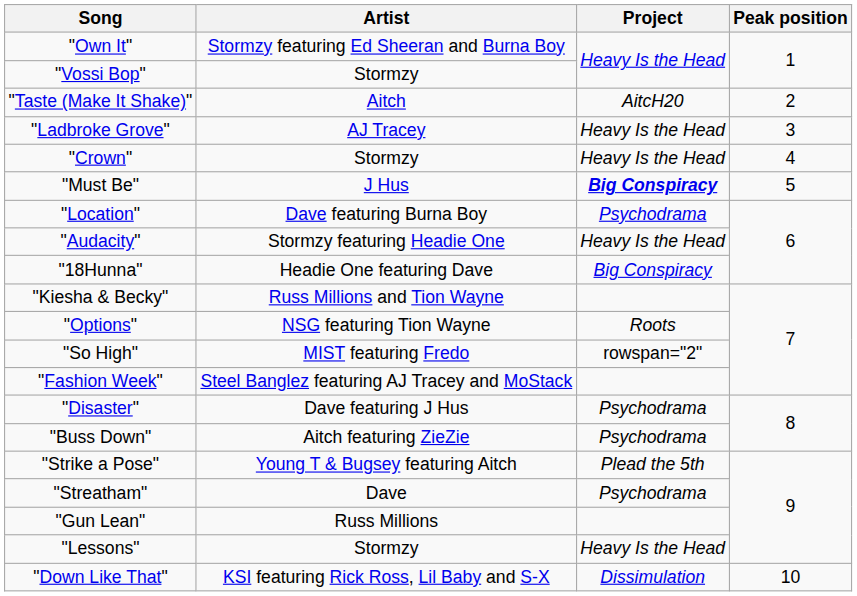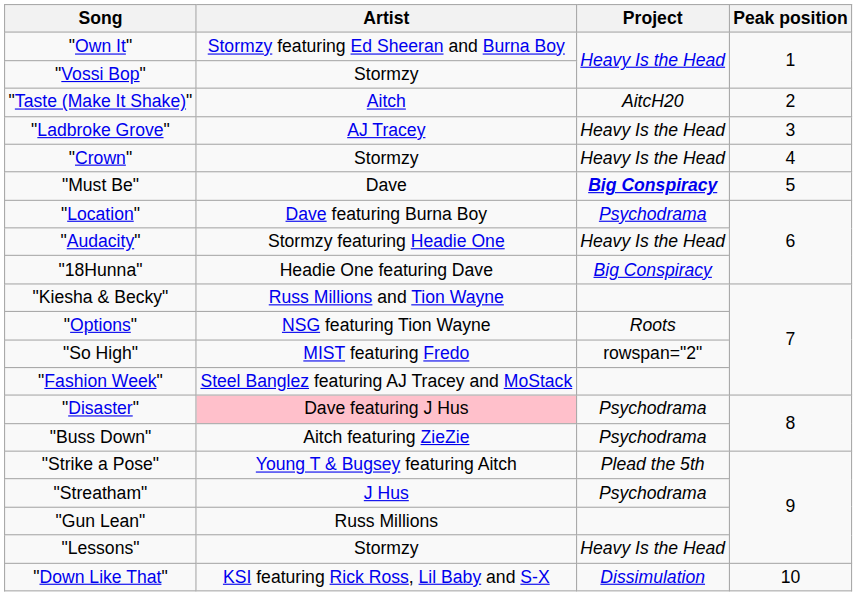(386, 185) J Hus -> (386, 185) Dave
(386, 409) no background -> (386, 409) pink background
(386, 492) Dave -> (386, 492) J Hus
